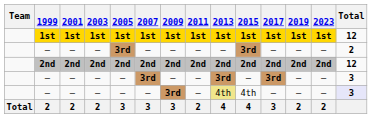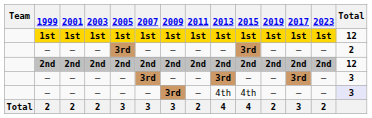columns swapped: (273, 21) <-> (299, 21)
(223, 92) khaki background -> (223, 92) no background
